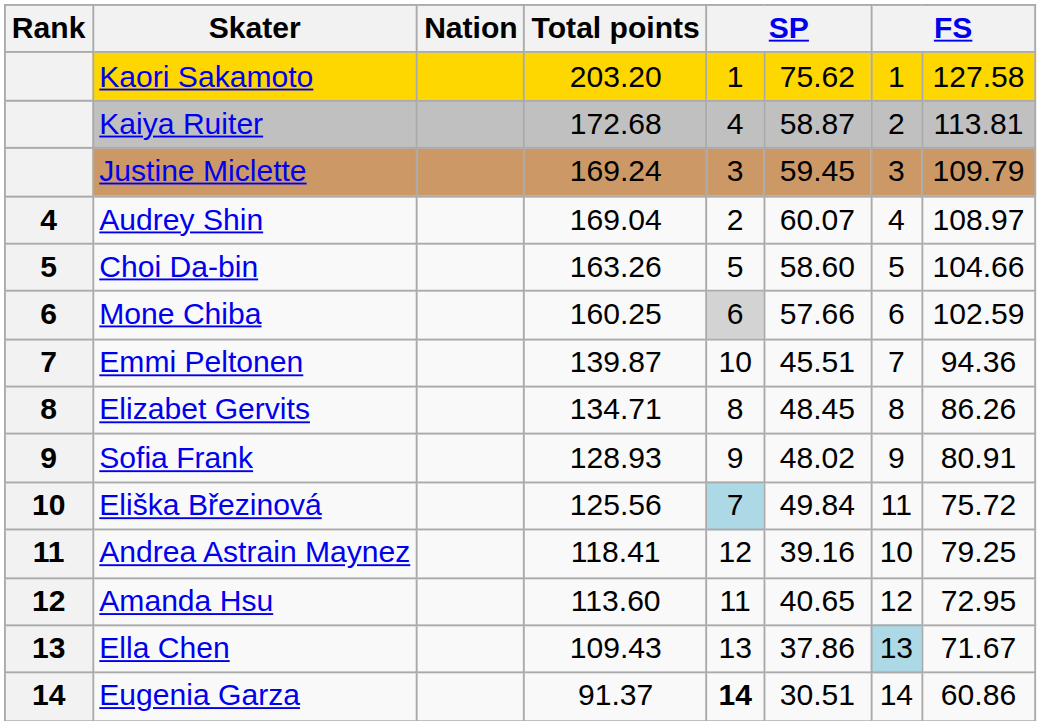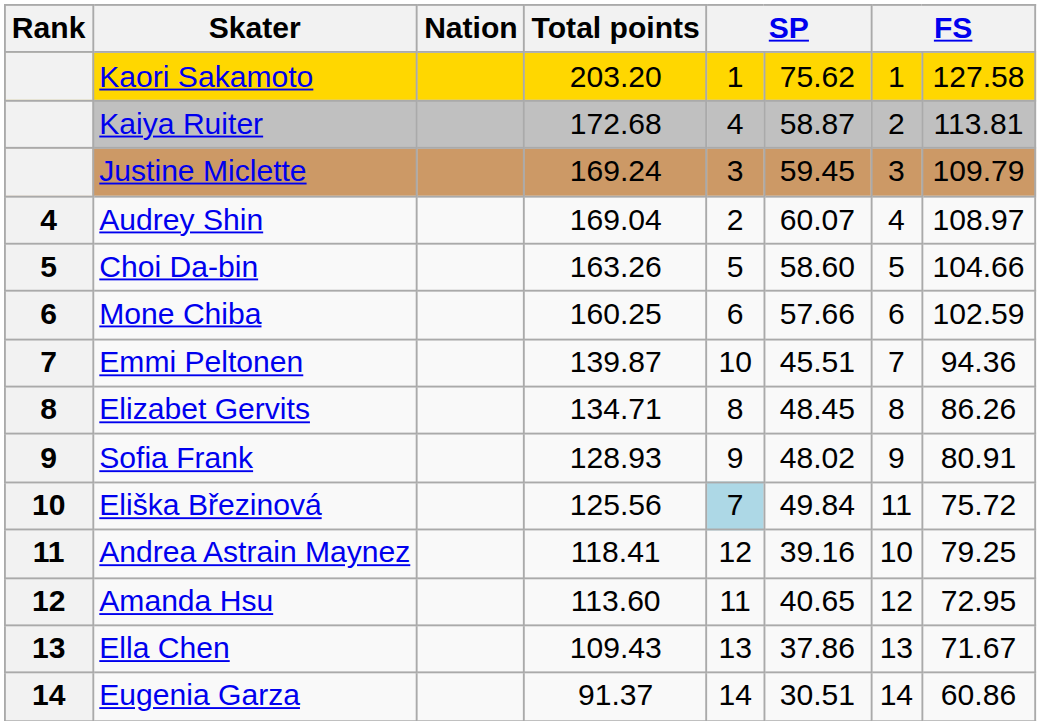(735, 314) lightgrey background -> (735, 314) no background
(896, 648) lightblue background -> (896, 648) no background
(735, 696) bold -> (735, 696) normal
